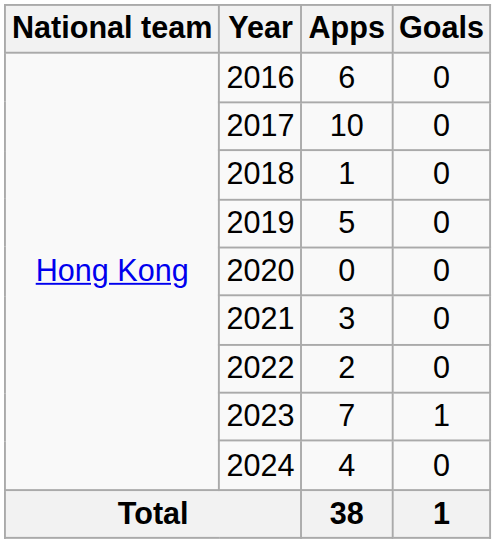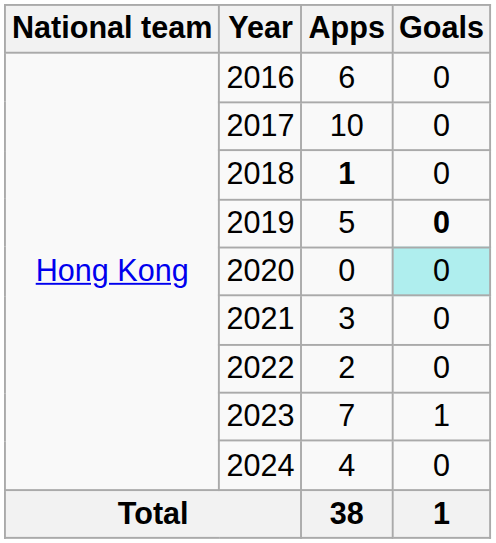(347, 174) normal -> (347, 174) bold
(442, 222) normal -> (442, 222) bold
(442, 271) no background -> (442, 271) paleturquoise background
